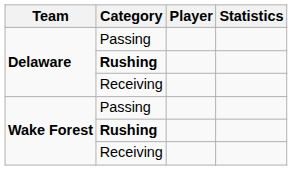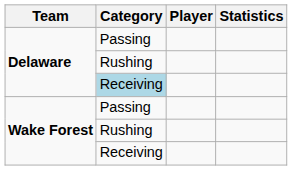(128, 61) bold -> (126, 61) normal
(131, 84) no background -> (131, 84) lightblue background
(128, 130) bold -> (126, 130) normal
